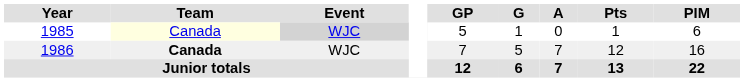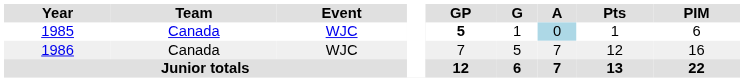(195, 31) lightyellow background -> (194, 31) no background
(344, 31) lightgrey background -> (342, 31) no background
(463, 31) normal -> (461, 31) bold
(558, 31) no background -> (557, 31) lightblue background
(195, 50) bold -> (194, 50) normal
